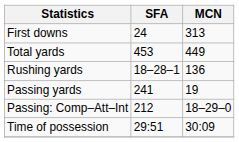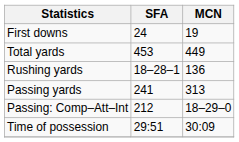(195, 33) 313 -> (192, 33) 19
(192, 89) 19 -> (195, 89) 313
